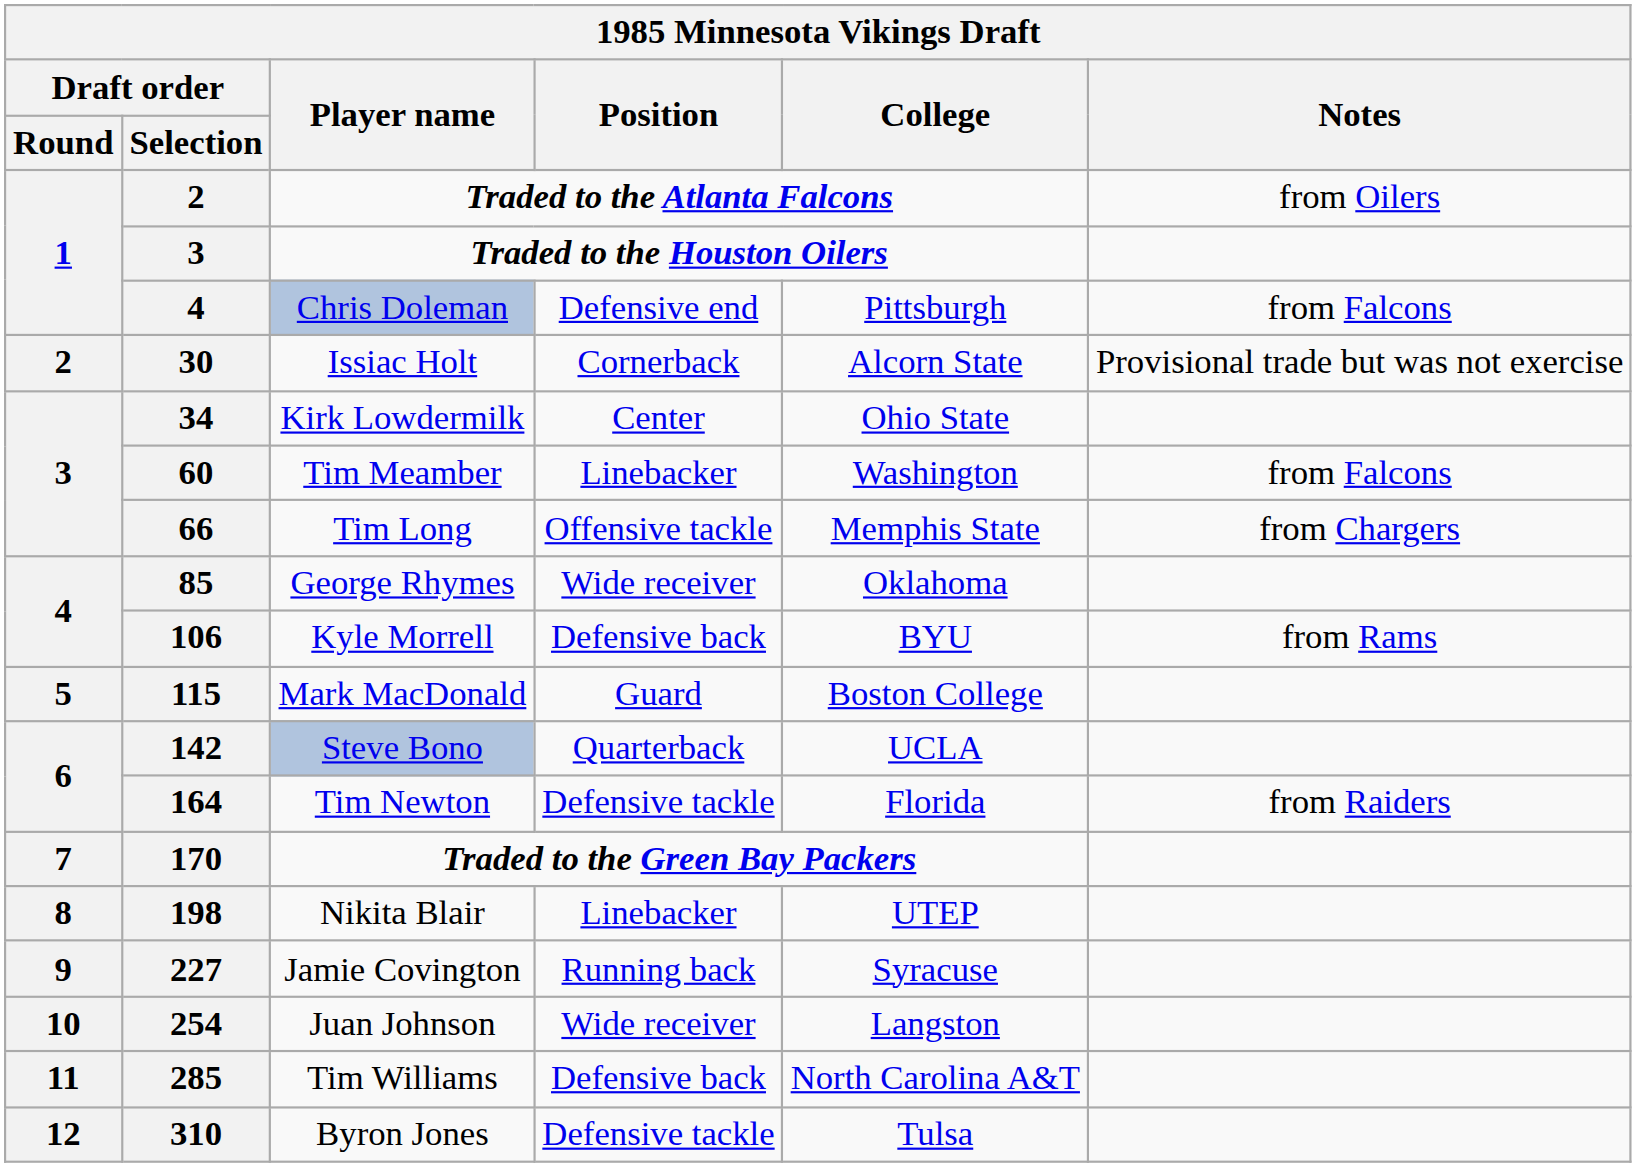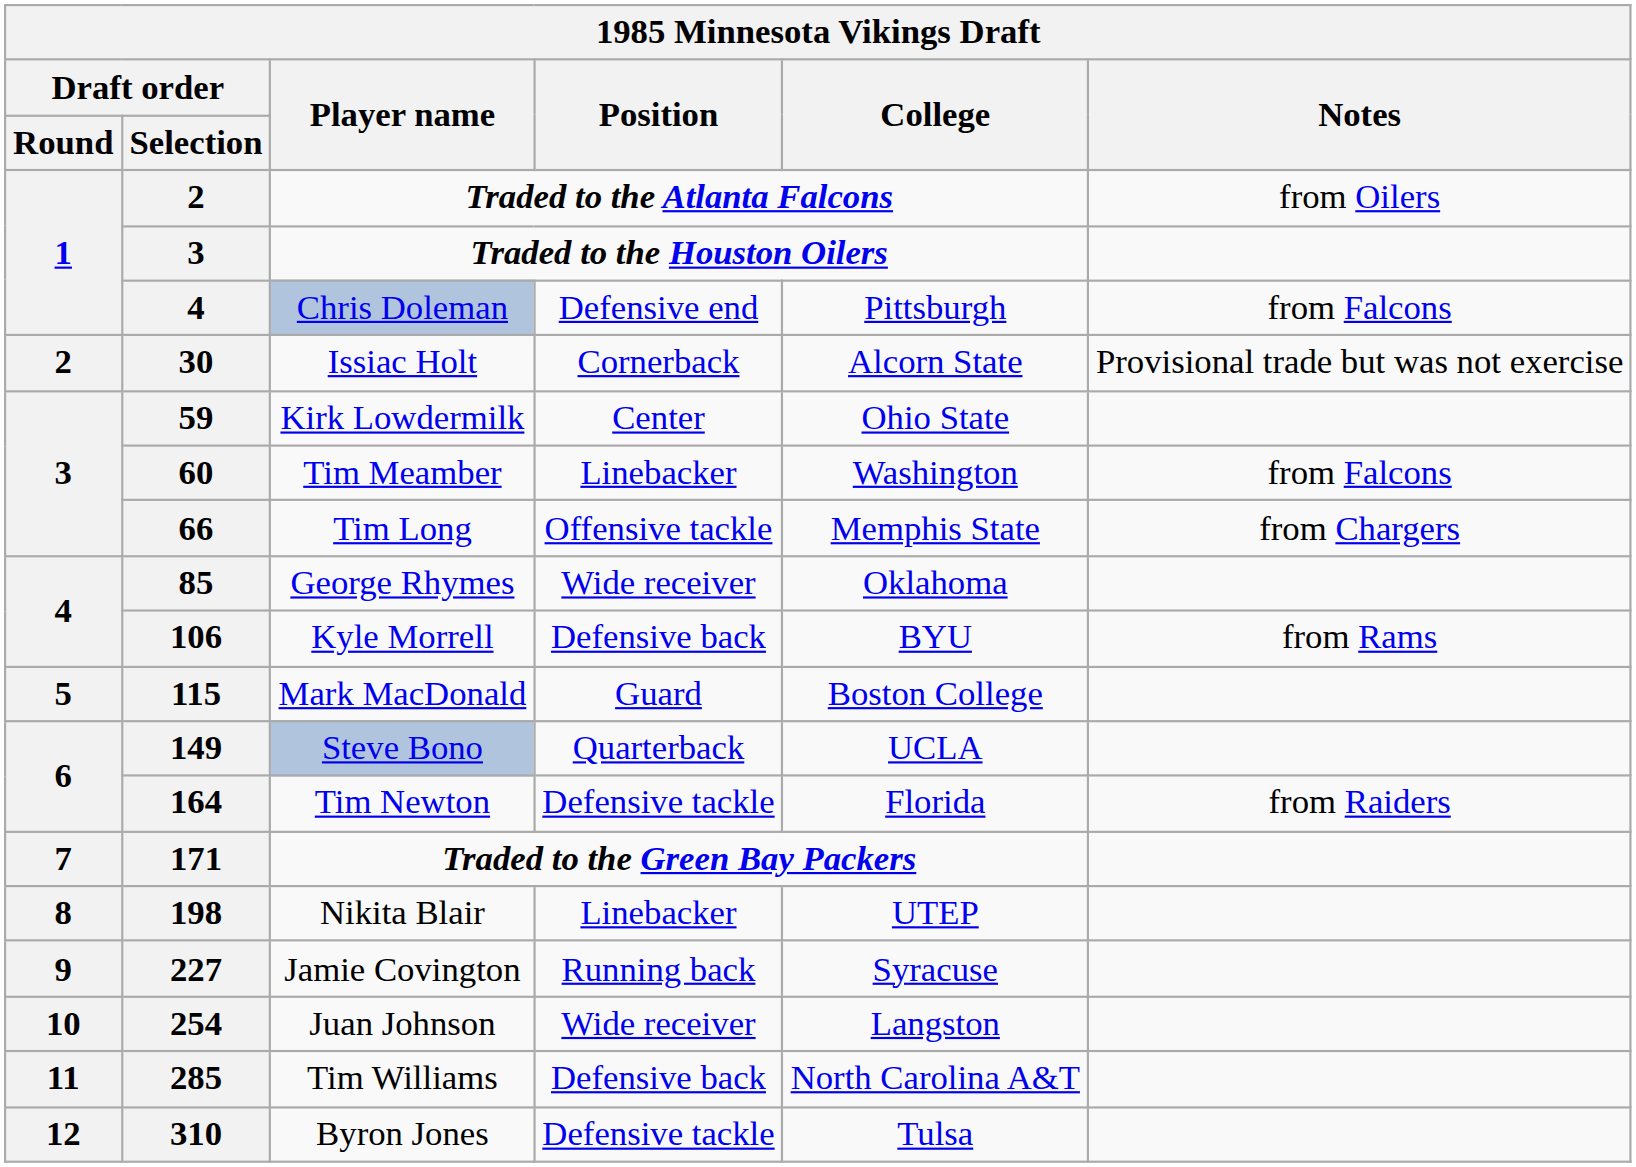(196, 417) 34 -> (196, 417) 59
(196, 747) 142 -> (196, 747) 149
(196, 857) 170 -> (196, 857) 171
